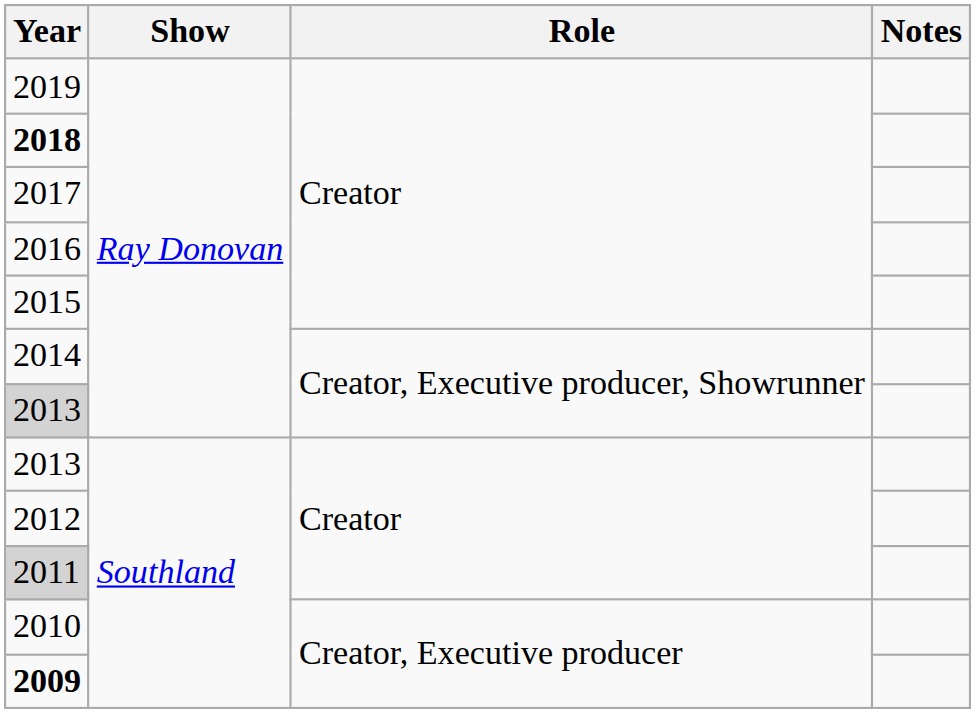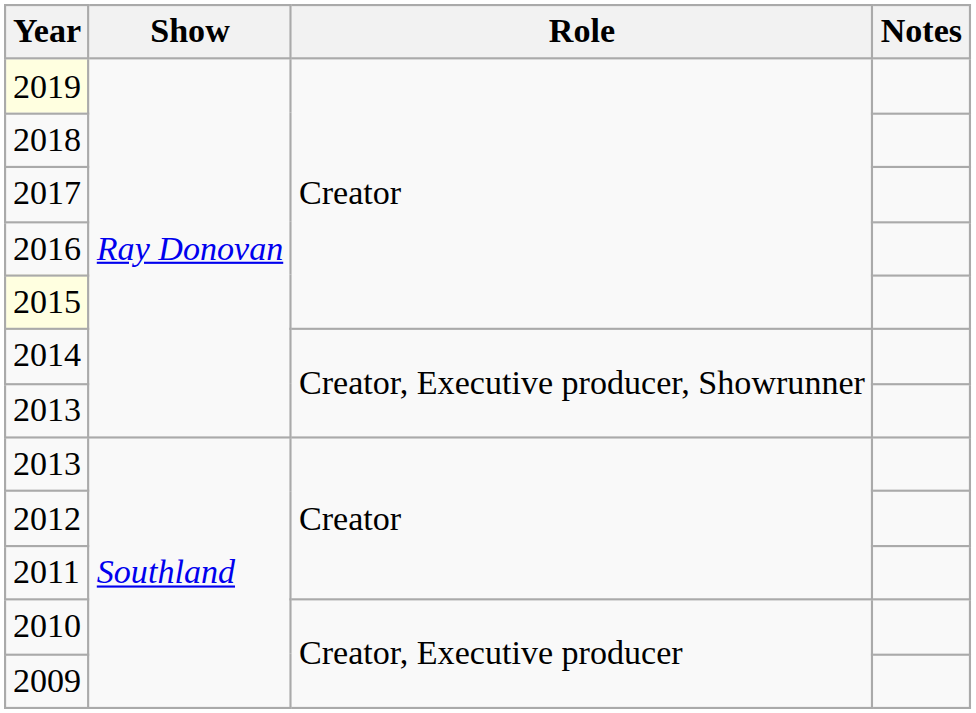(47, 85) no background -> (47, 85) lightyellow background
(47, 139) bold -> (47, 139) normal
(47, 301) no background -> (47, 301) lightyellow background
(47, 409) lightgrey background -> (47, 409) no background
(46, 572) lightgrey background -> (46, 572) no background
(47, 680) bold -> (47, 680) normal
